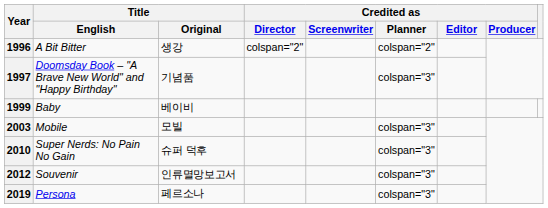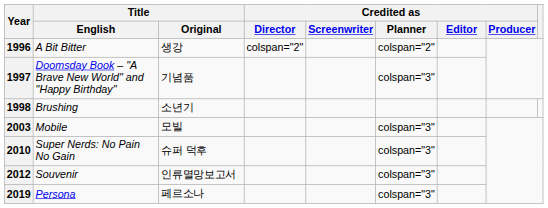+ row: (19, 108)
- row: (19, 108)
